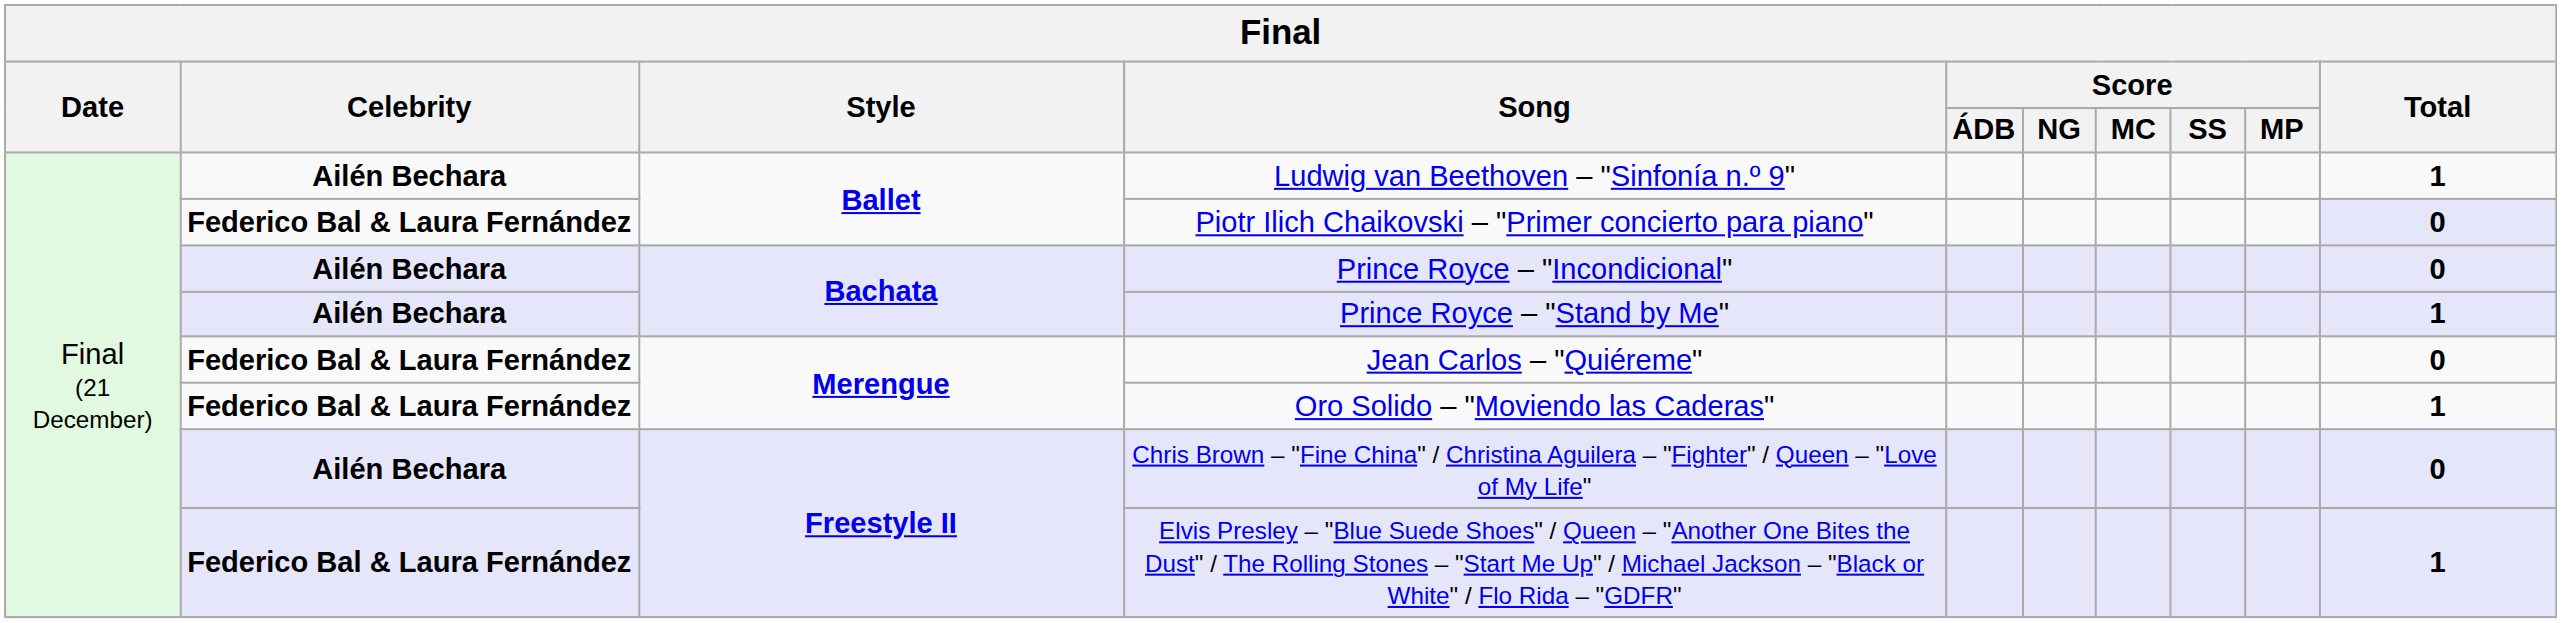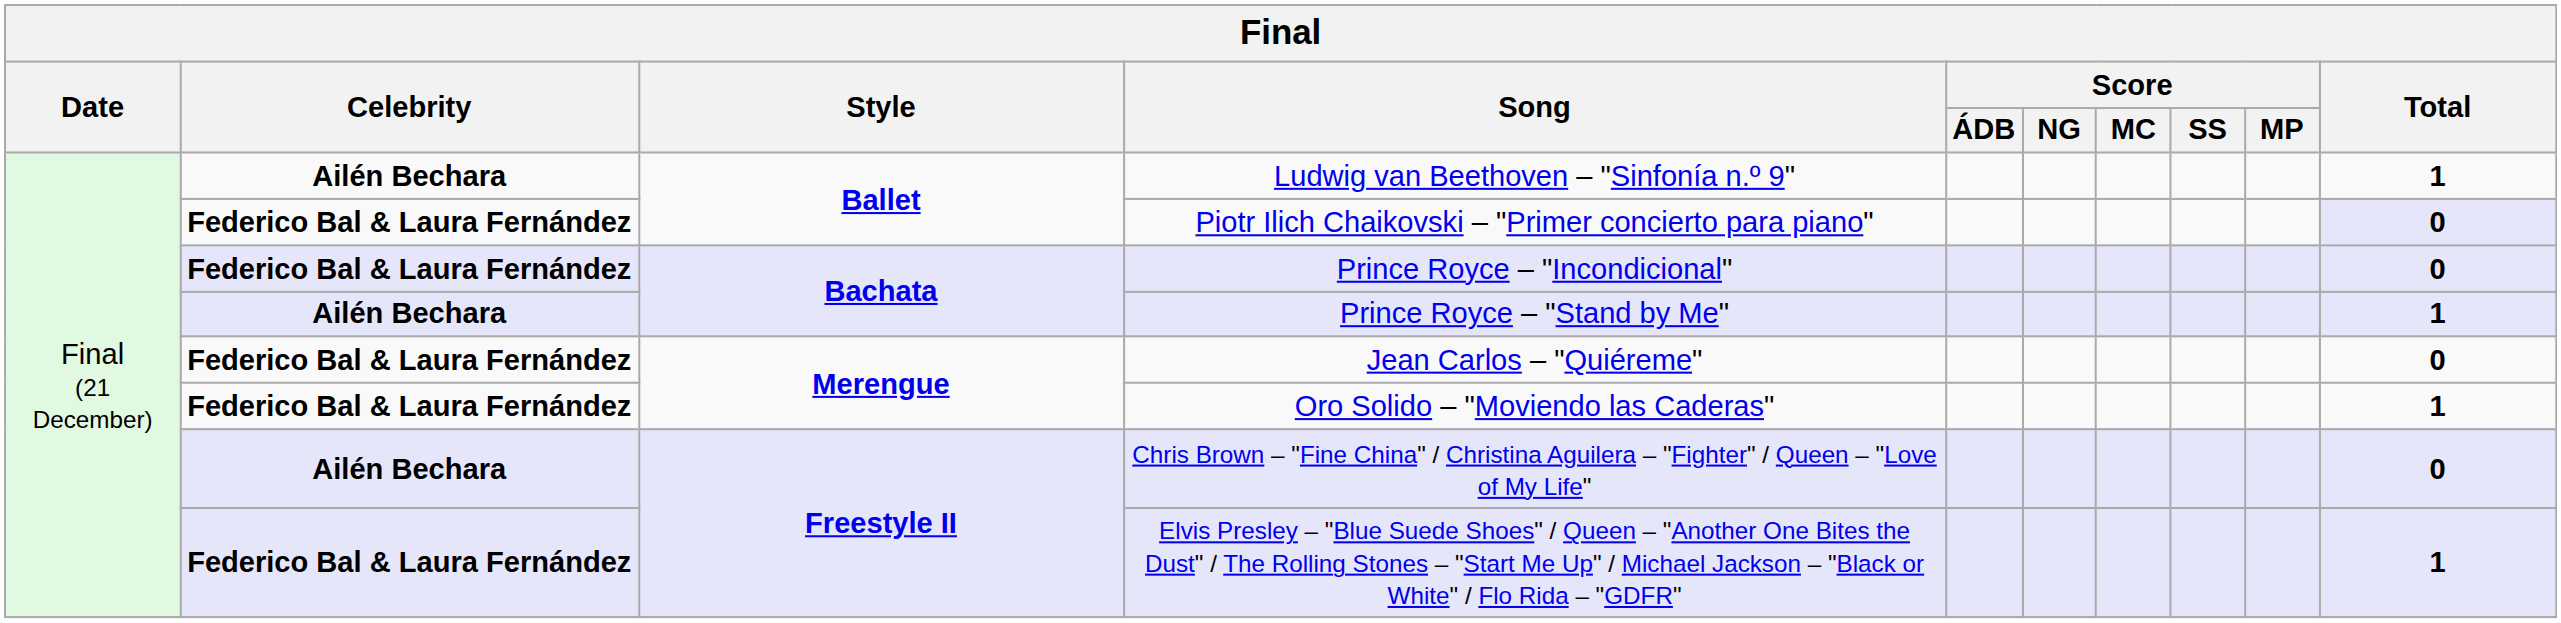(409, 268) Ailén Bechara -> (409, 268) Federico Bal & Laura Fernández
